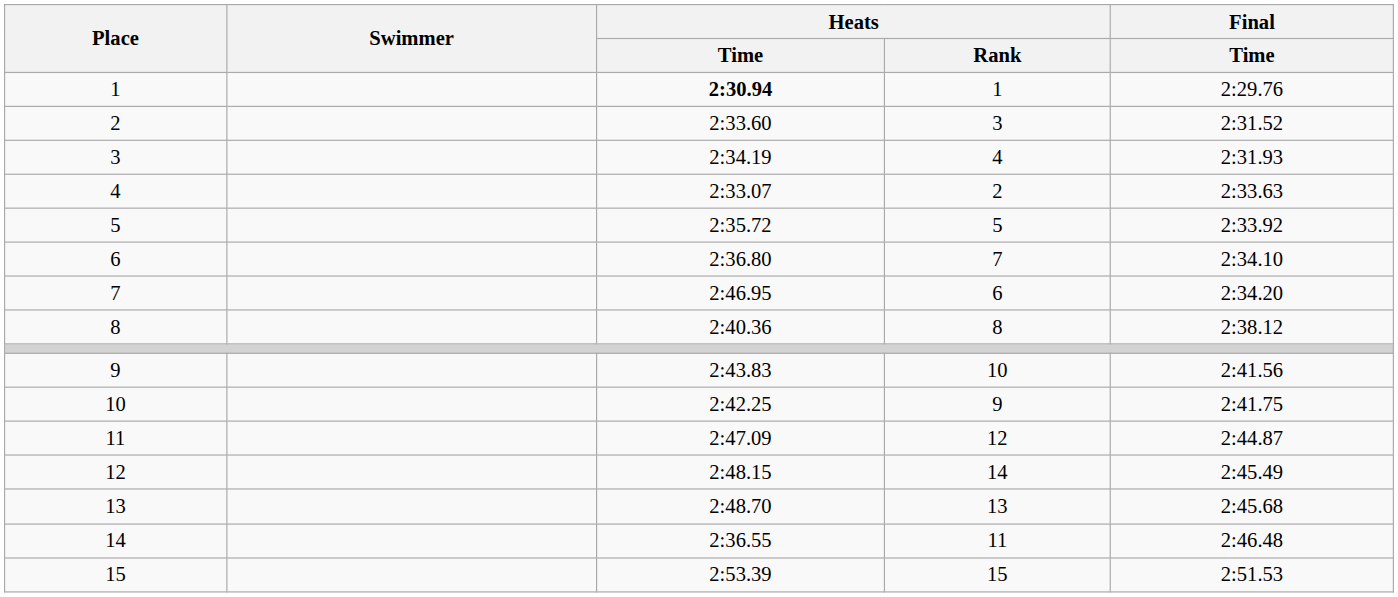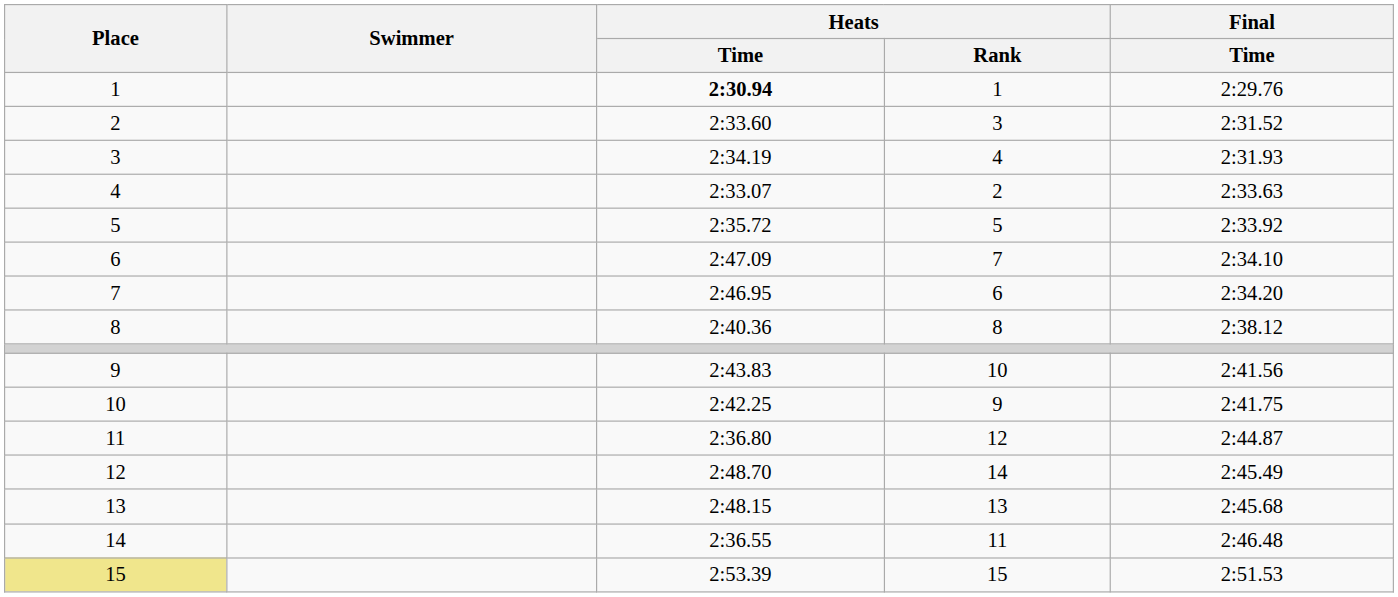(740, 258) 2:36.80 -> (740, 258) 2:47.09
(740, 438) 2:47.09 -> (740, 438) 2:36.80
(740, 472) 2:48.15 -> (740, 472) 2:48.70
(740, 506) 2:48.70 -> (740, 506) 2:48.15
(115, 573) no background -> (115, 573) khaki background
